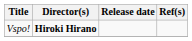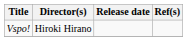(66, 28) bold -> (63, 28) normal
